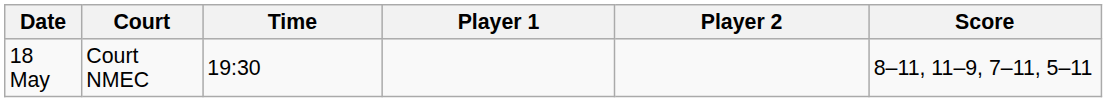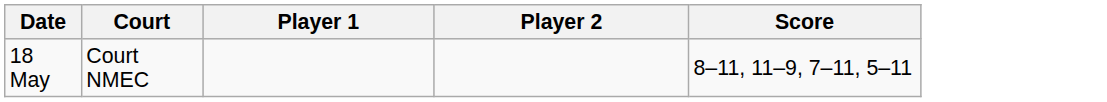- column: (292, 22)
